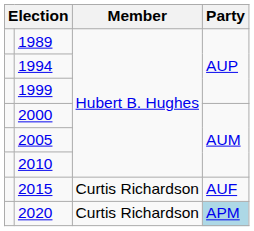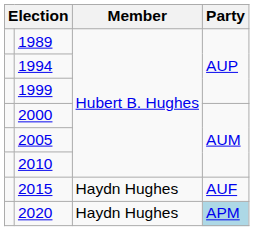(137, 189) Curtis Richardson -> (127, 189) Haydn Hughes
(137, 213) Curtis Richardson -> (127, 213) Haydn Hughes
